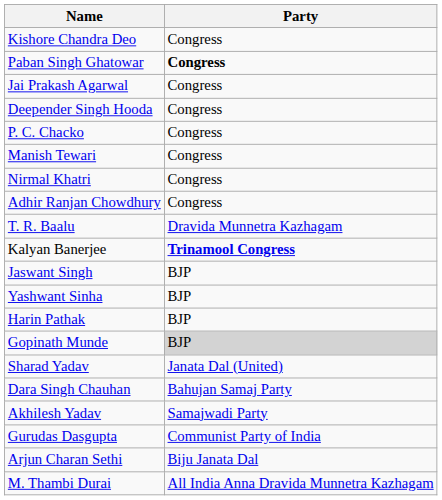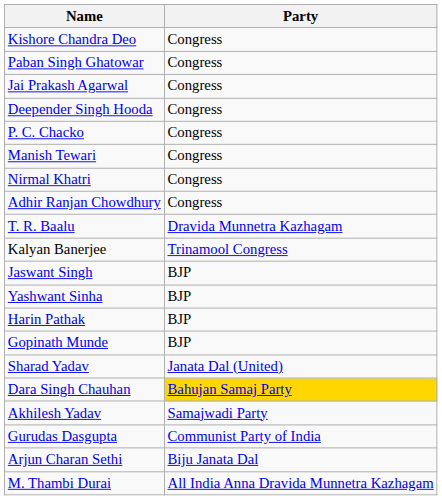(196, 62) bold -> (195, 62) normal
(231, 249) bold -> (228, 249) normal
(179, 343) lightgrey background -> (179, 343) no background
(230, 389) no background -> (230, 389) gold background
